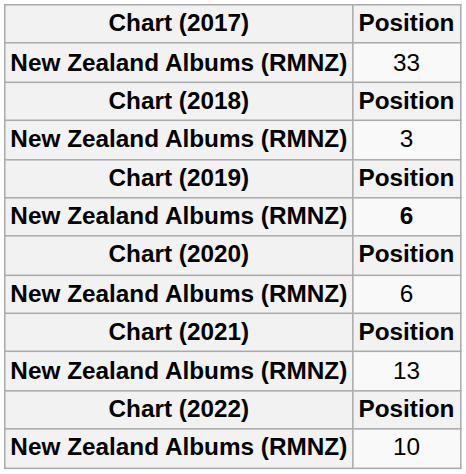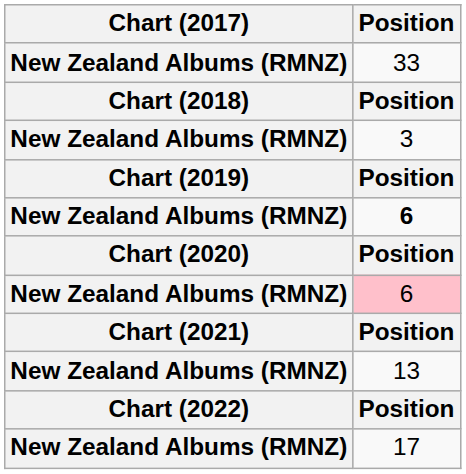(406, 293) no background -> (406, 293) pink background
(406, 448) 10 -> (406, 448) 17
